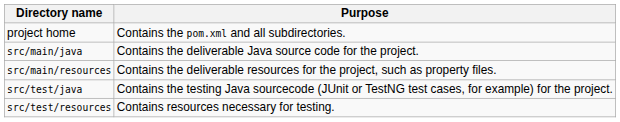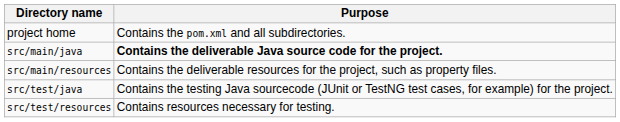(268, 51) normal -> (280, 51) bold
